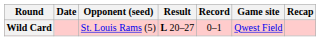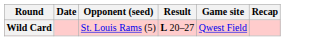- column: (214, 12)
